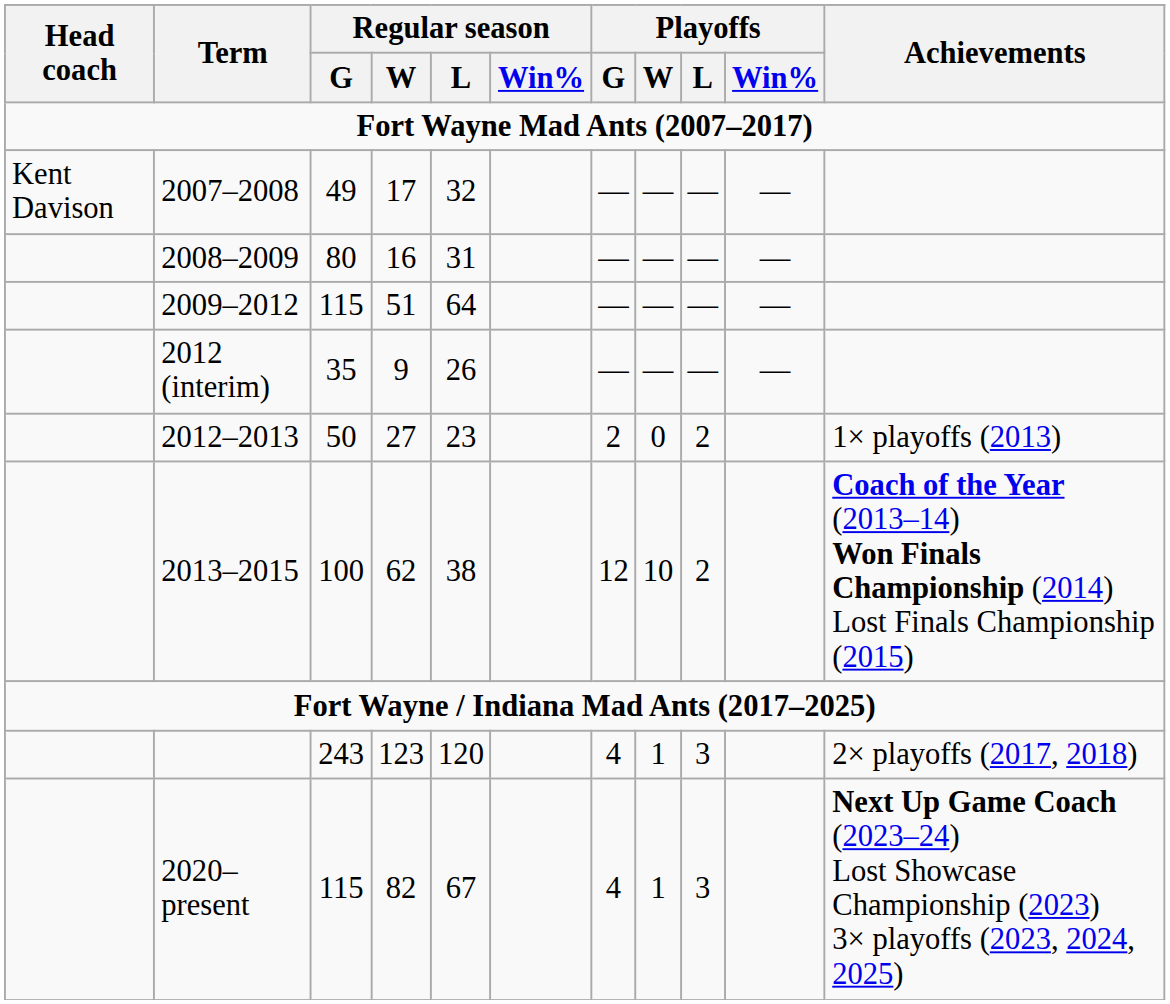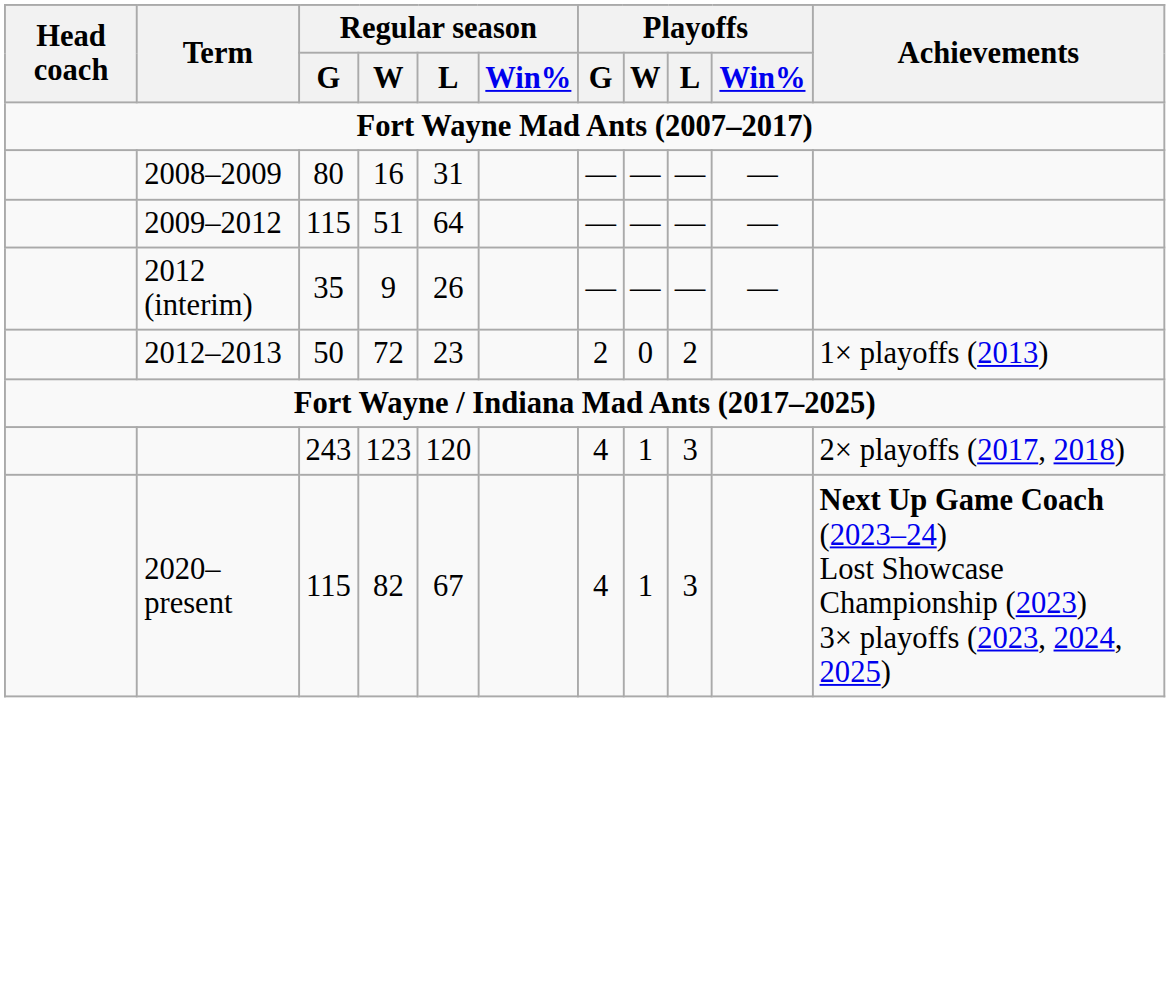- row: (230, 191)
(401, 436) 27 -> (388, 353) 72
- row: (230, 571)
